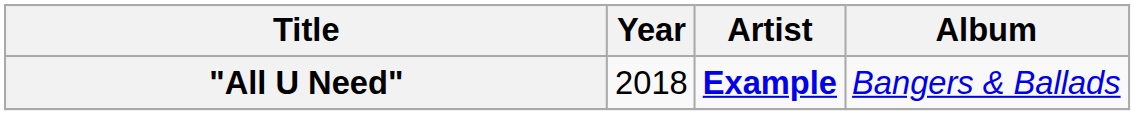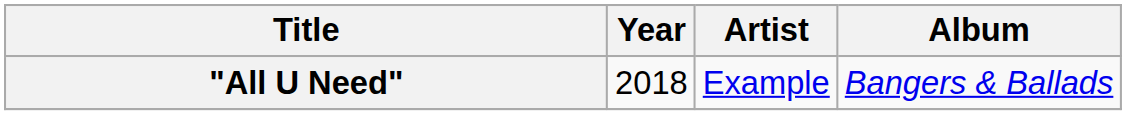(770, 82) bold -> (766, 82) normal
